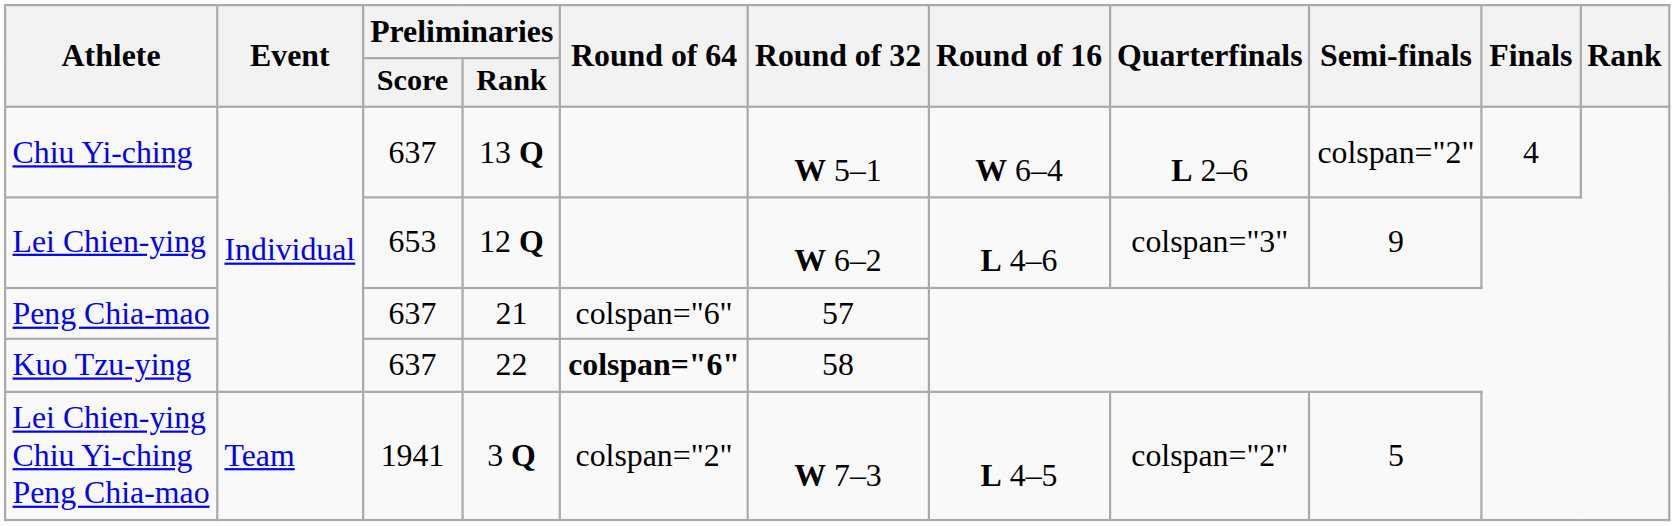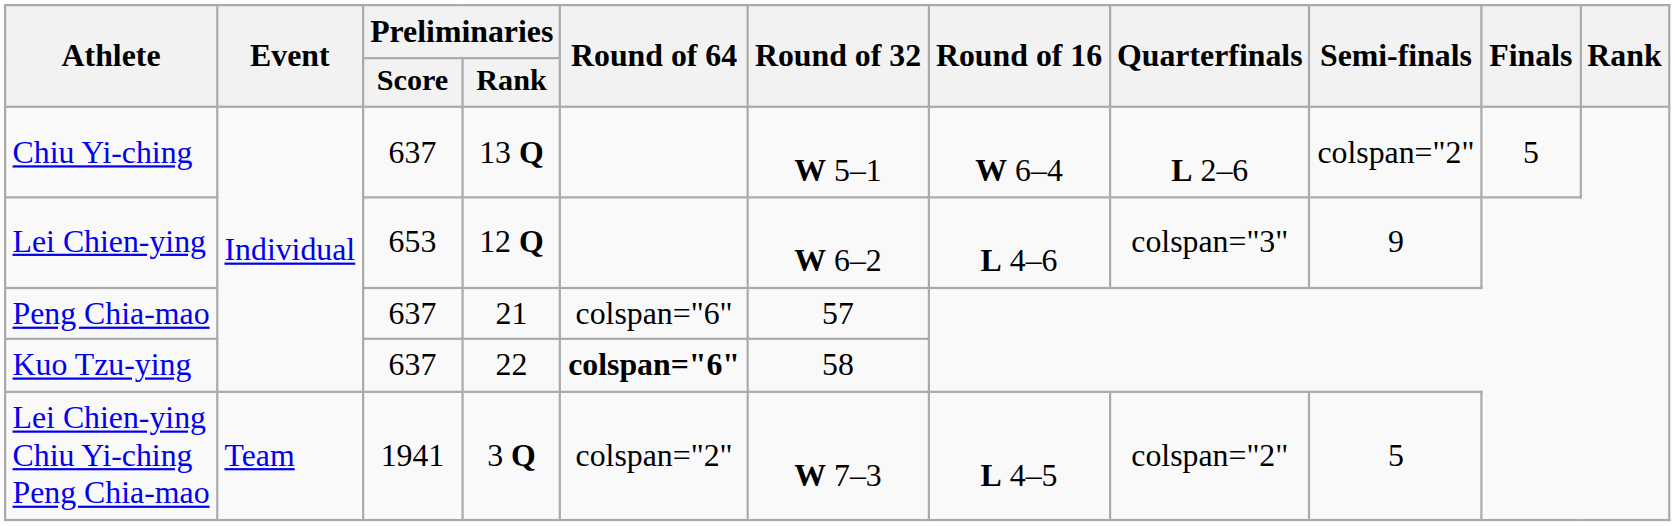(1531, 152) 4 -> (1531, 152) 5
